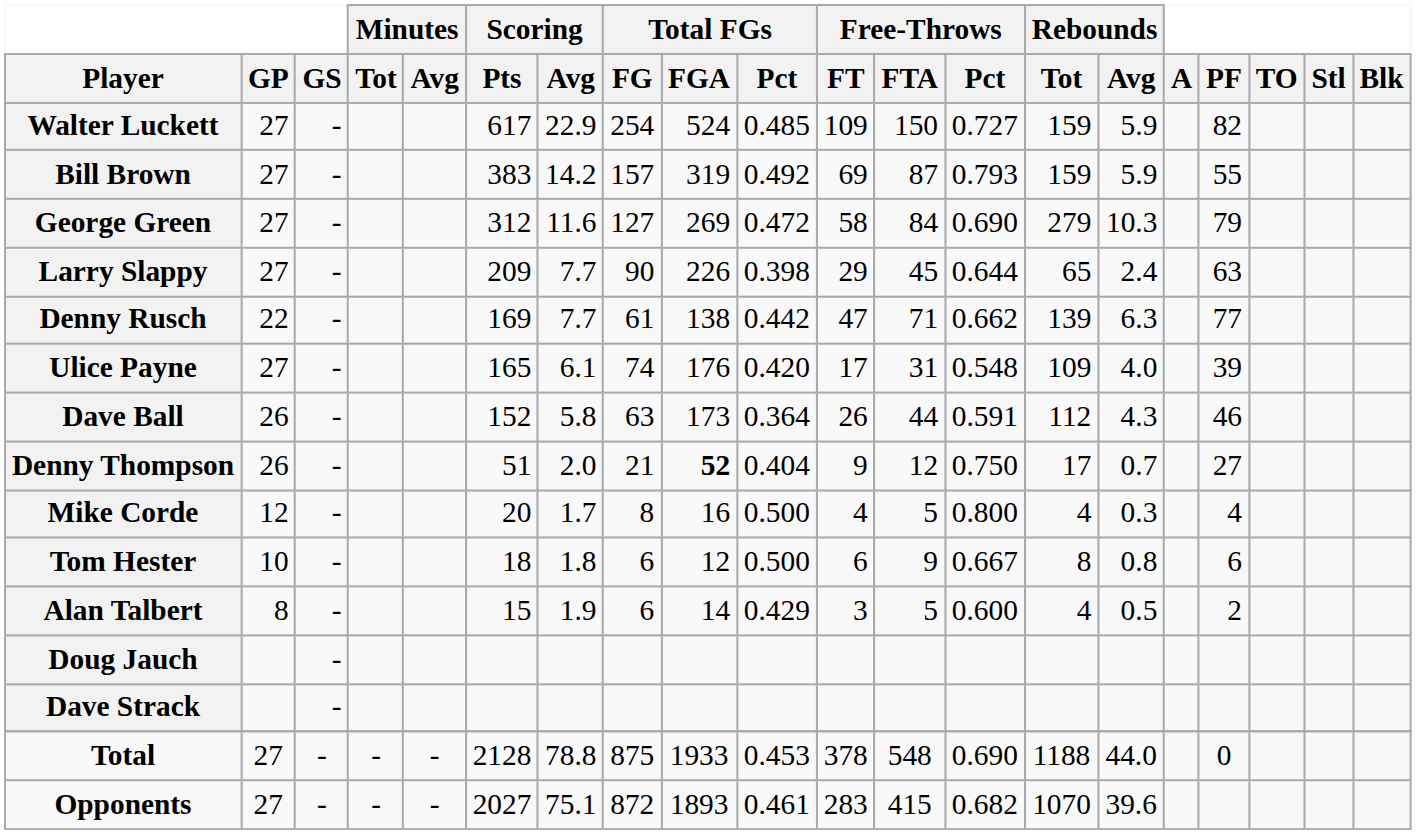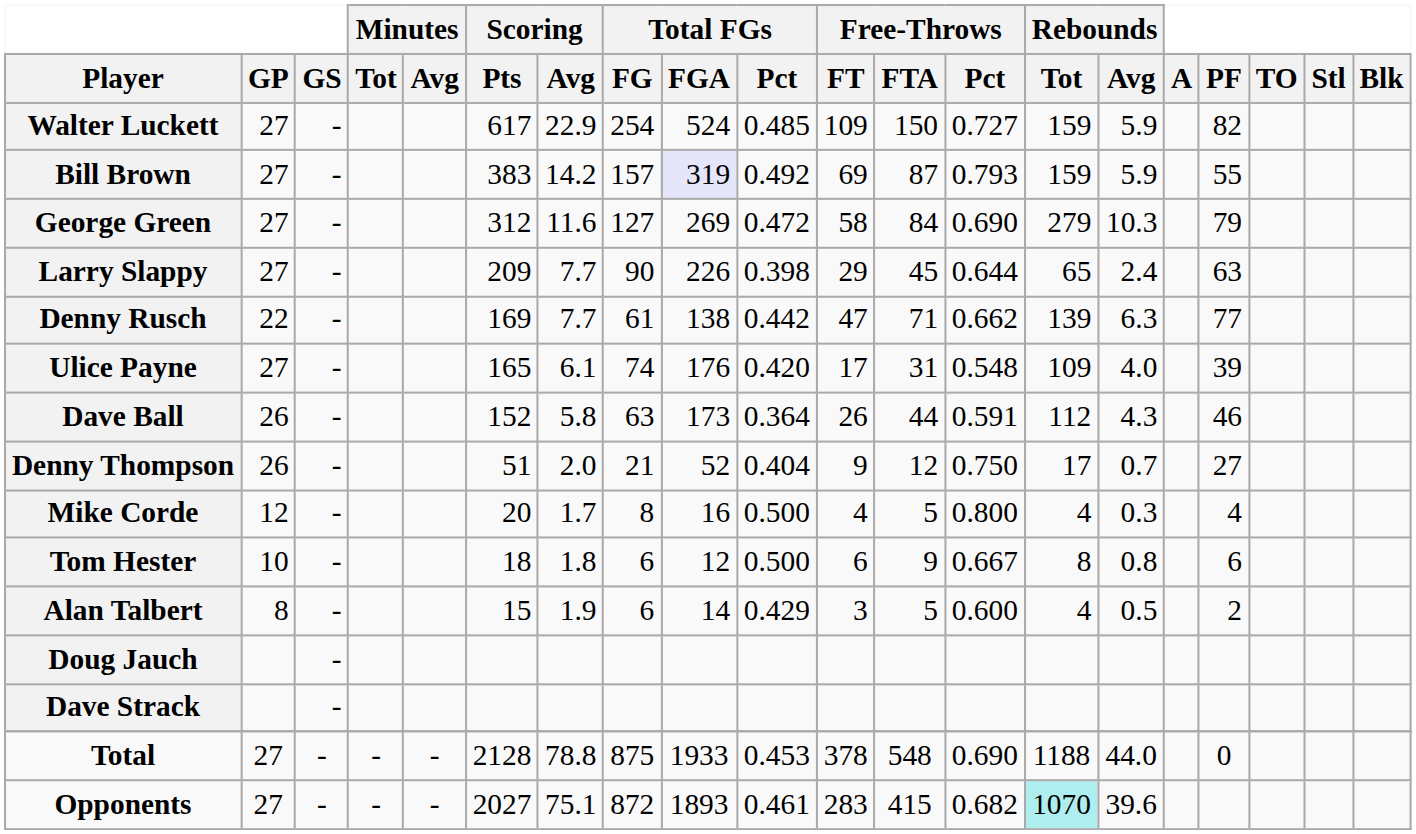(708, 174) no background -> (708, 174) lavender background
(715, 465) bold -> (715, 465) normal
(1061, 804) no background -> (1061, 804) paleturquoise background
